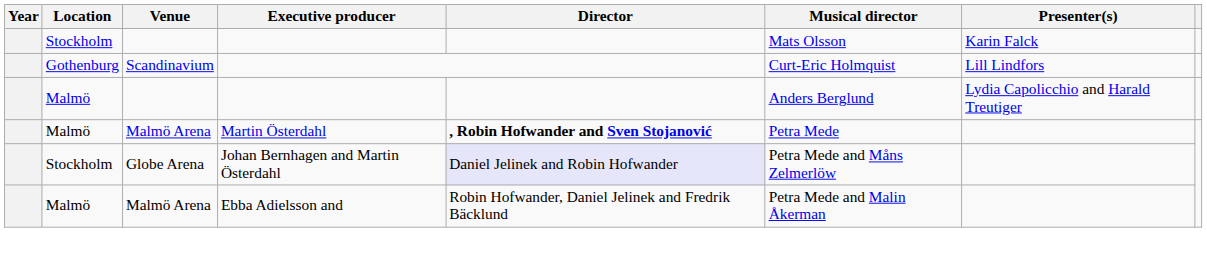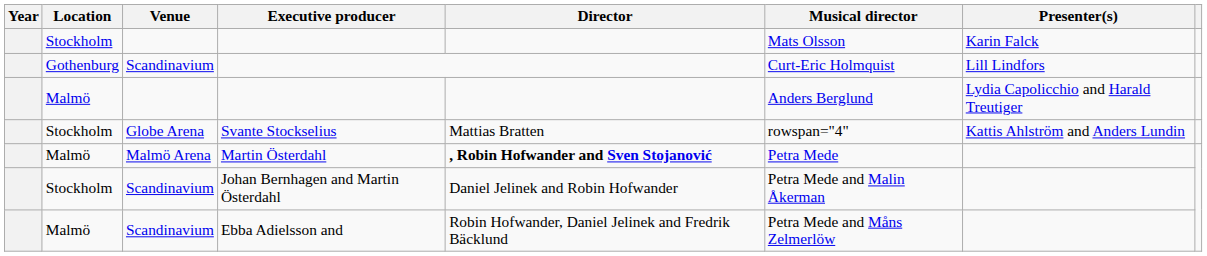+ row: (79, 131)
(165, 164) Globe Arena -> (170, 188) Scandinavium
(564, 164) lavender background -> (563, 188) no background
(836, 164) Petra Mede and Måns Zelmerlöw -> (836, 188) Petra Mede and Malin Åkerman
(168, 206) Malmö Arena -> (170, 230) Scandinavium
(837, 206) Petra Mede and Malin Åkerman -> (835, 230) Petra Mede and Måns Zelmerlöw
